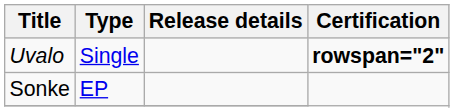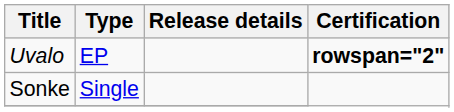(109, 55) Single -> (94, 55) EP
(94, 88) EP -> (109, 88) Single
